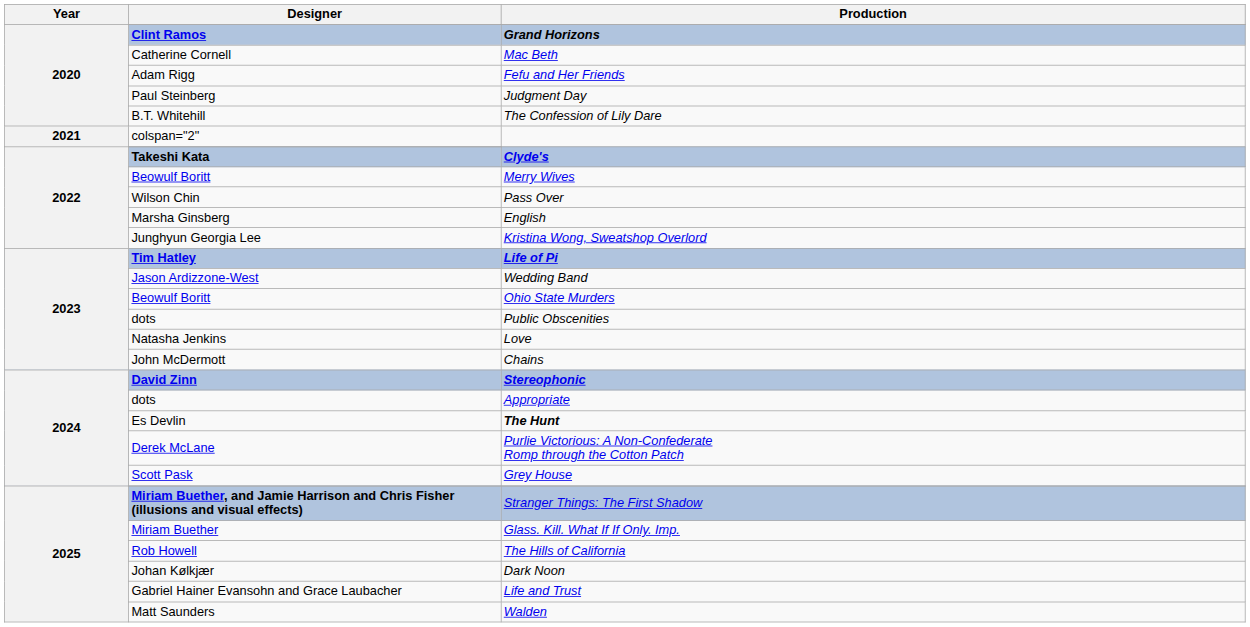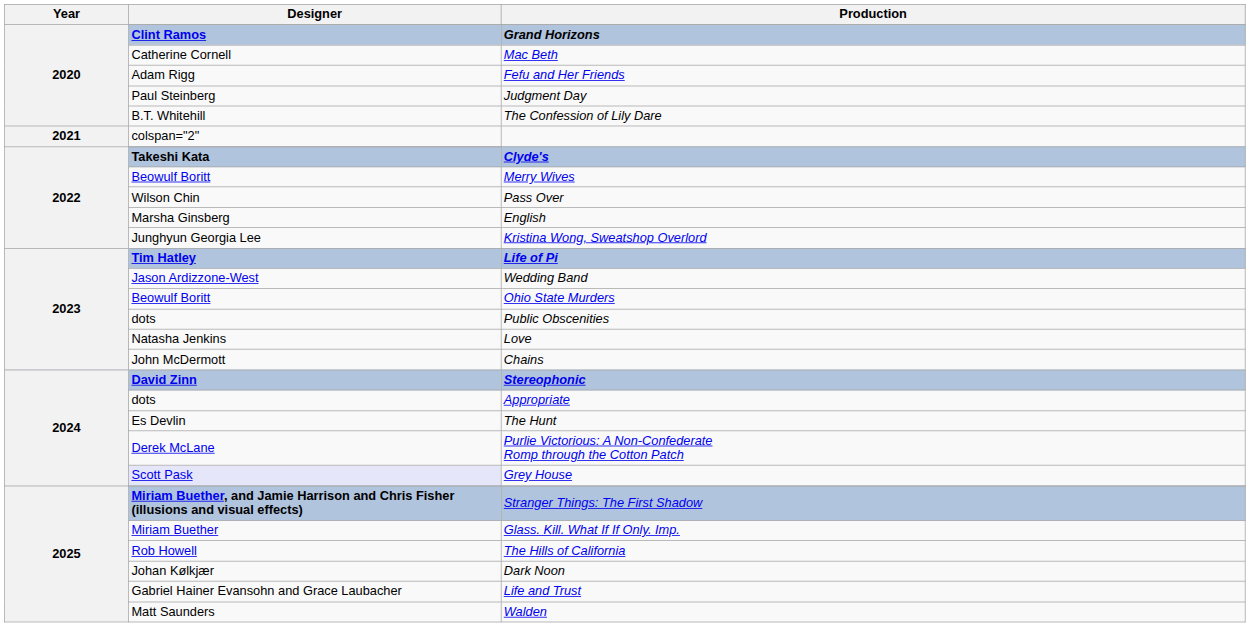(531, 420) bold -> (530, 420) normal
(162, 475) no background -> (162, 475) lavender background
